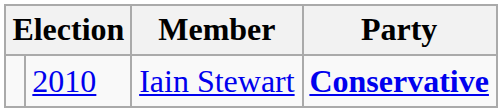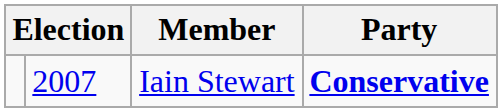(64, 80) 2010 -> (64, 80) 2007
